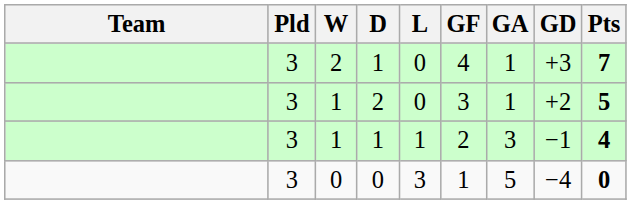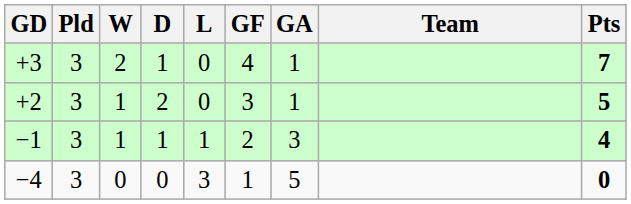columns swapped: (137, 23) <-> (558, 23)
